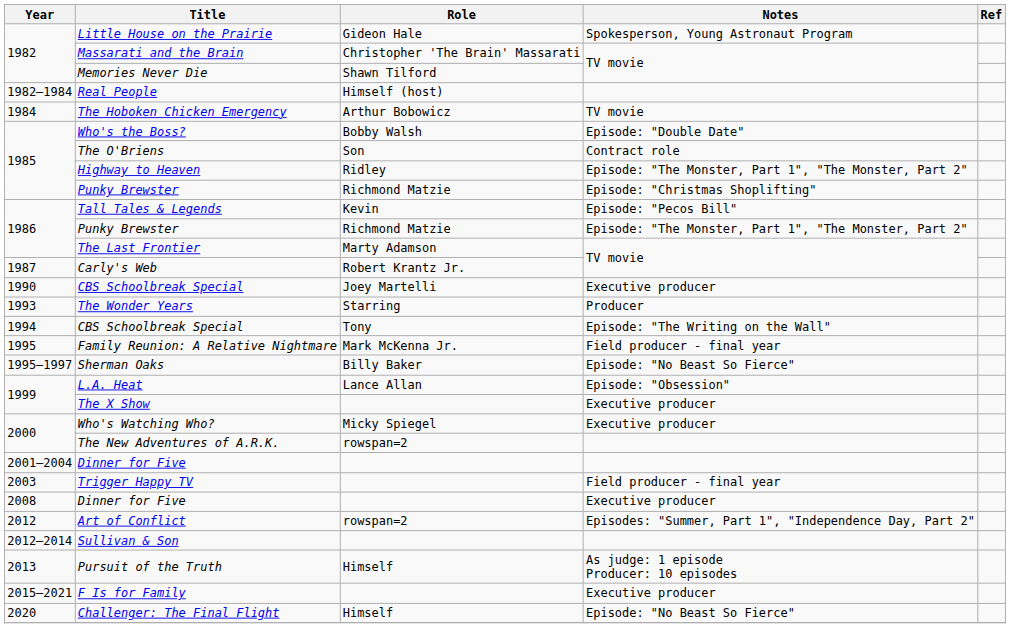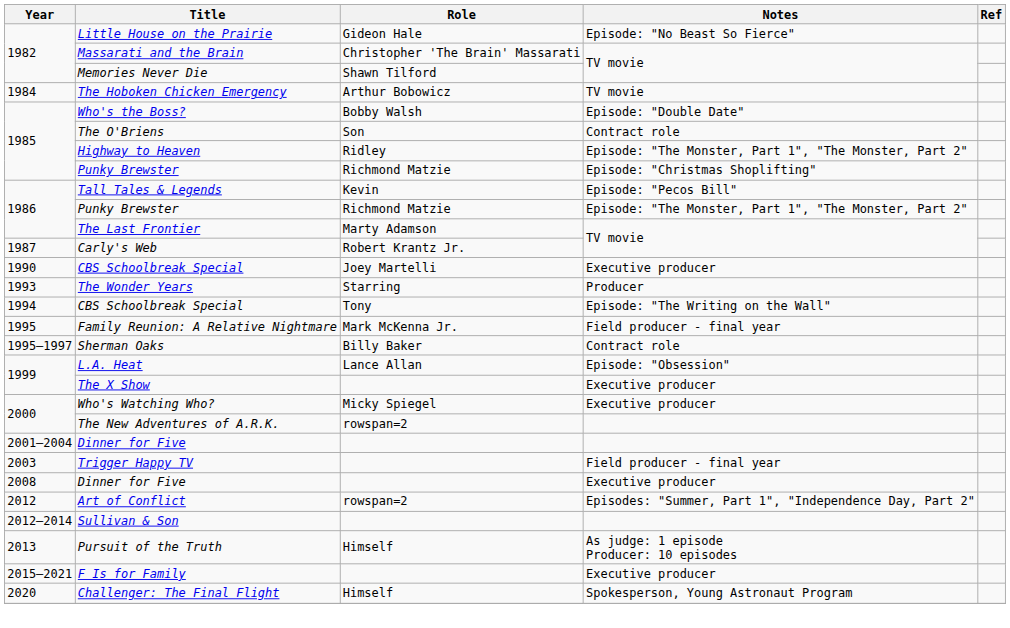(719, 34) Spokesperson, Young Astronaut Program -> (690, 34) Episode: "No Beast So Fierce"
- row: (40, 92)
(690, 365) Episode: "No Beast So Fierce" -> (633, 346) Contract role
(690, 613) Episode: "No Beast So Fierce" -> (719, 593) Spokesperson, Young Astronaut Program
